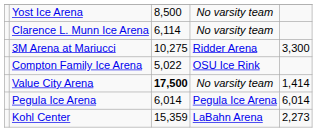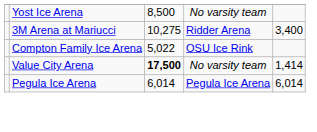- row: (80, 30)
(296, 48) 3,300 -> (289, 30) 3,400
- row: (41, 118)
